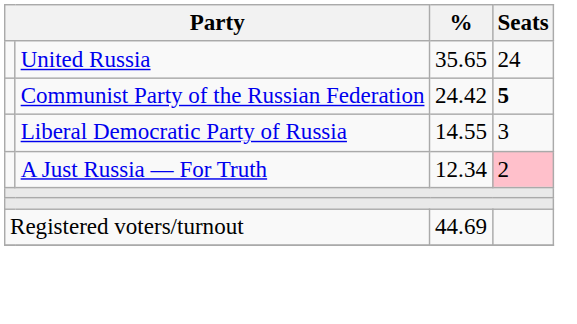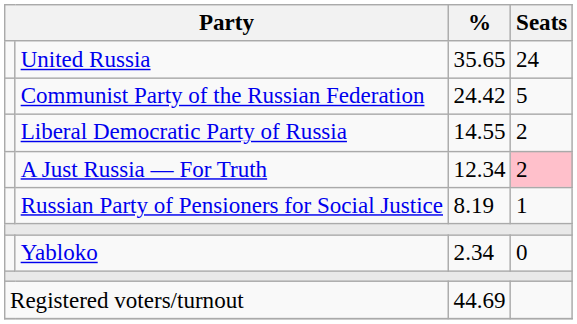(503, 95) bold -> (522, 95) normal
(503, 132) 3 -> (522, 132) 2
+ row: (232, 205)
+ row: (59, 252)
